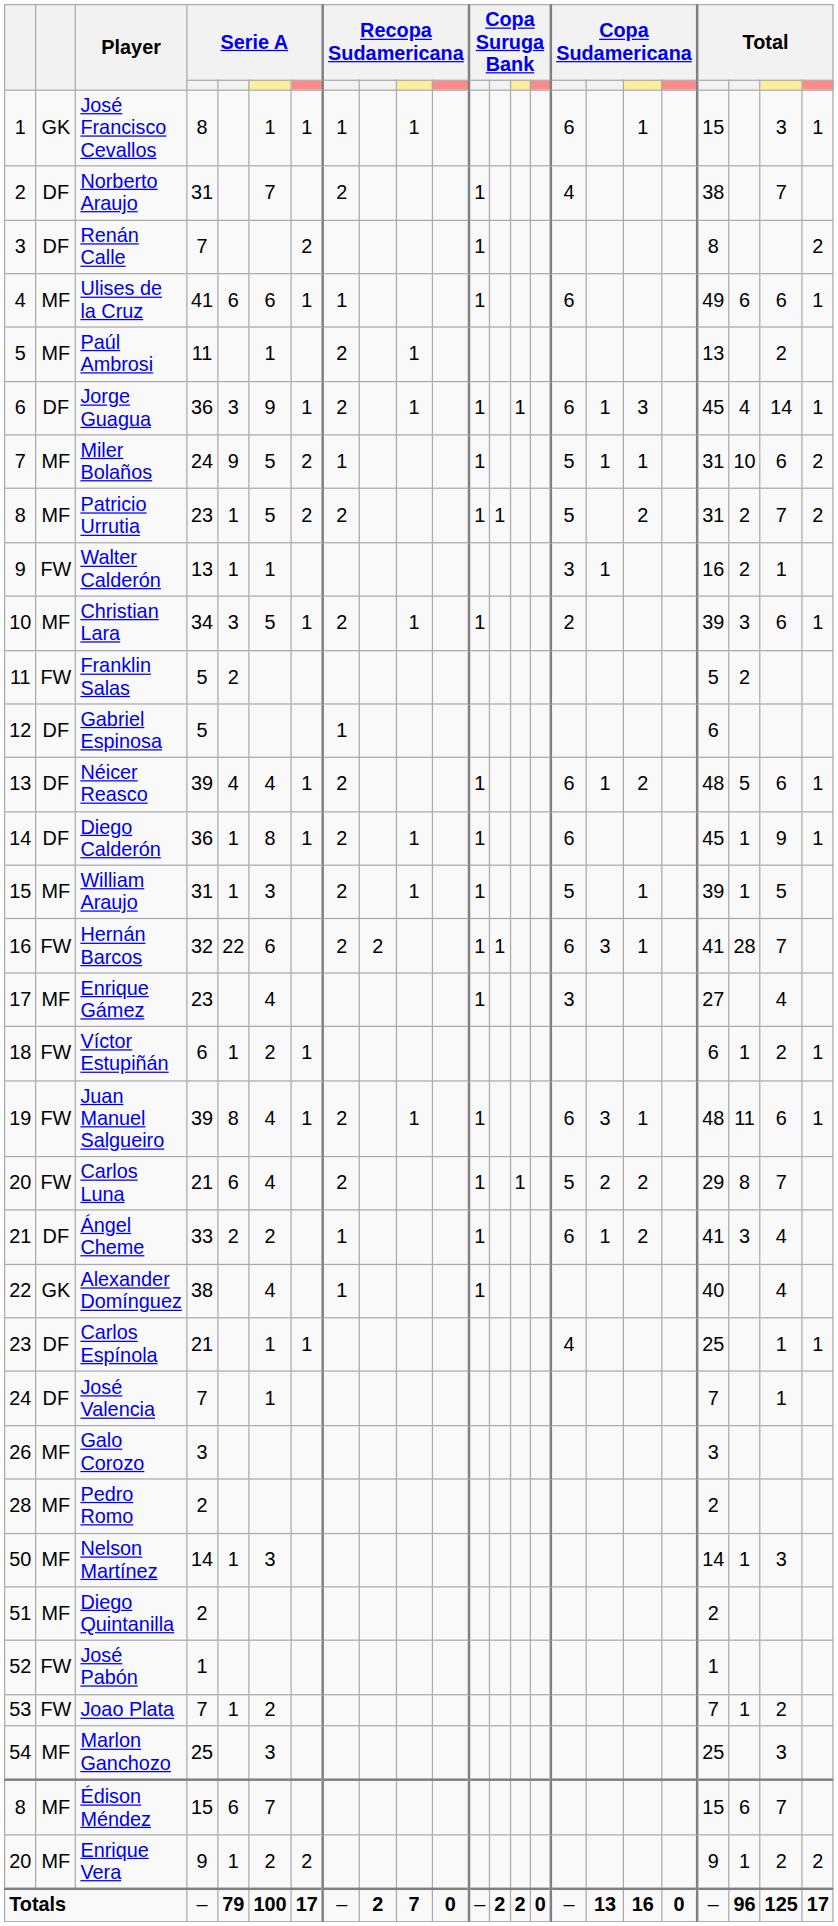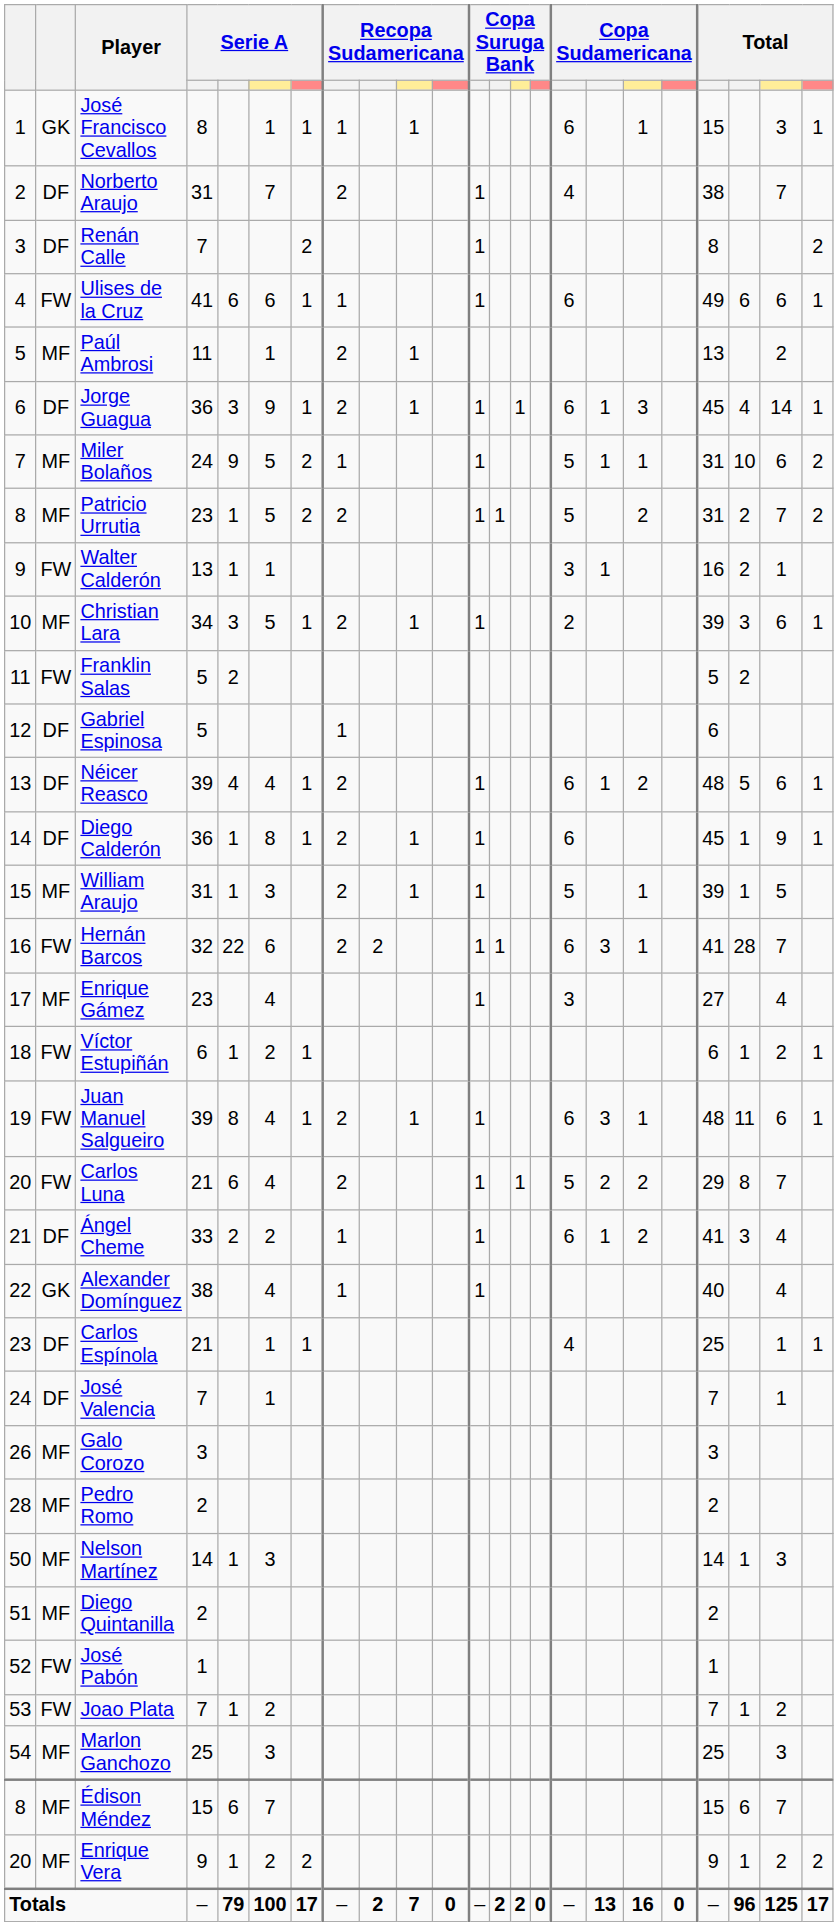(56, 300) MF -> (56, 300) FW
